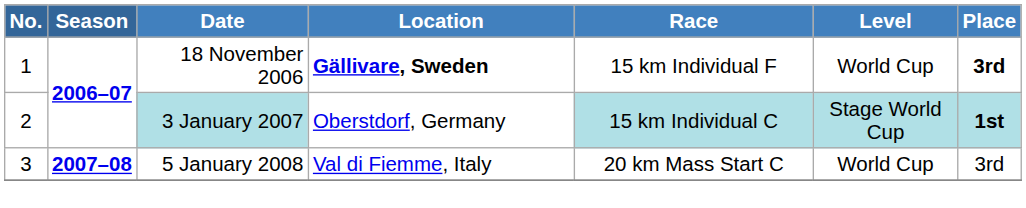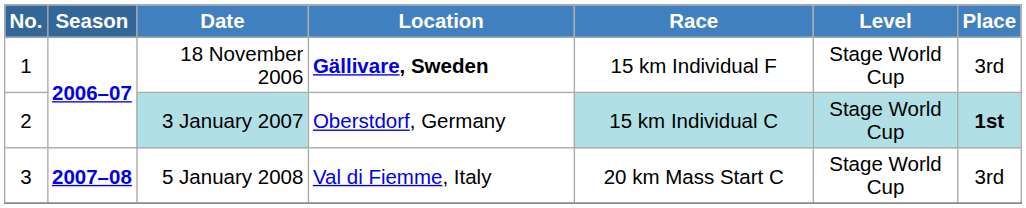(885, 65) World Cup -> (885, 65) Stage World Cup
(989, 65) bold -> (989, 65) normal
(885, 164) World Cup -> (885, 176) Stage World Cup
